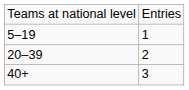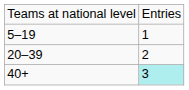(145, 74) no background -> (145, 74) paleturquoise background
